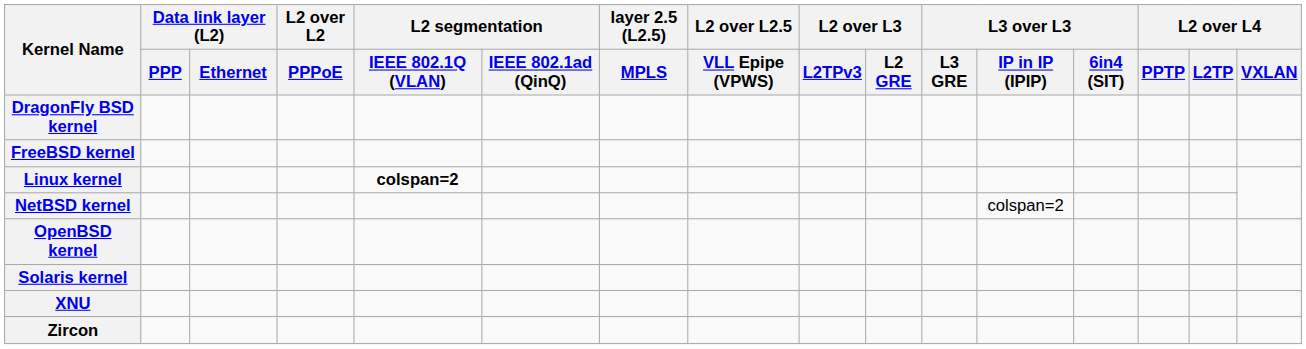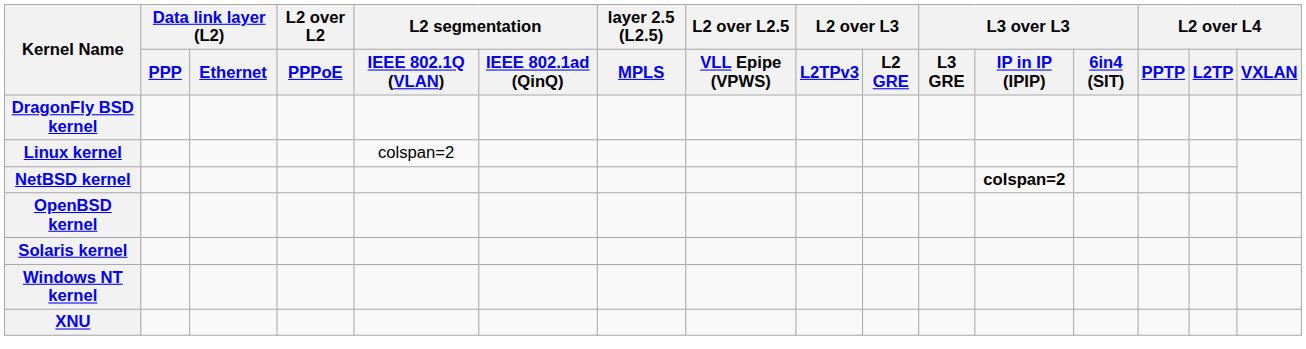- row: (73, 153)
(418, 179) bold -> (416, 153) normal
(1026, 205) normal -> (1024, 179) bold
+ row: (73, 286)
- row: (73, 330)
